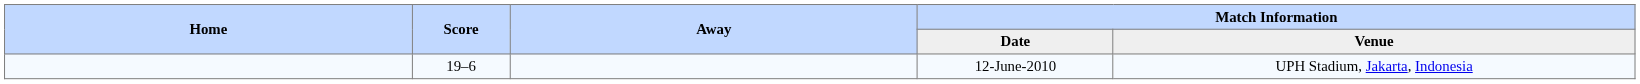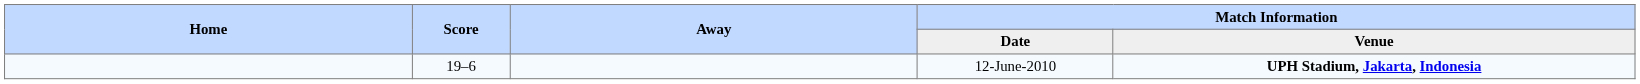(1374, 66) normal -> (1374, 66) bold
